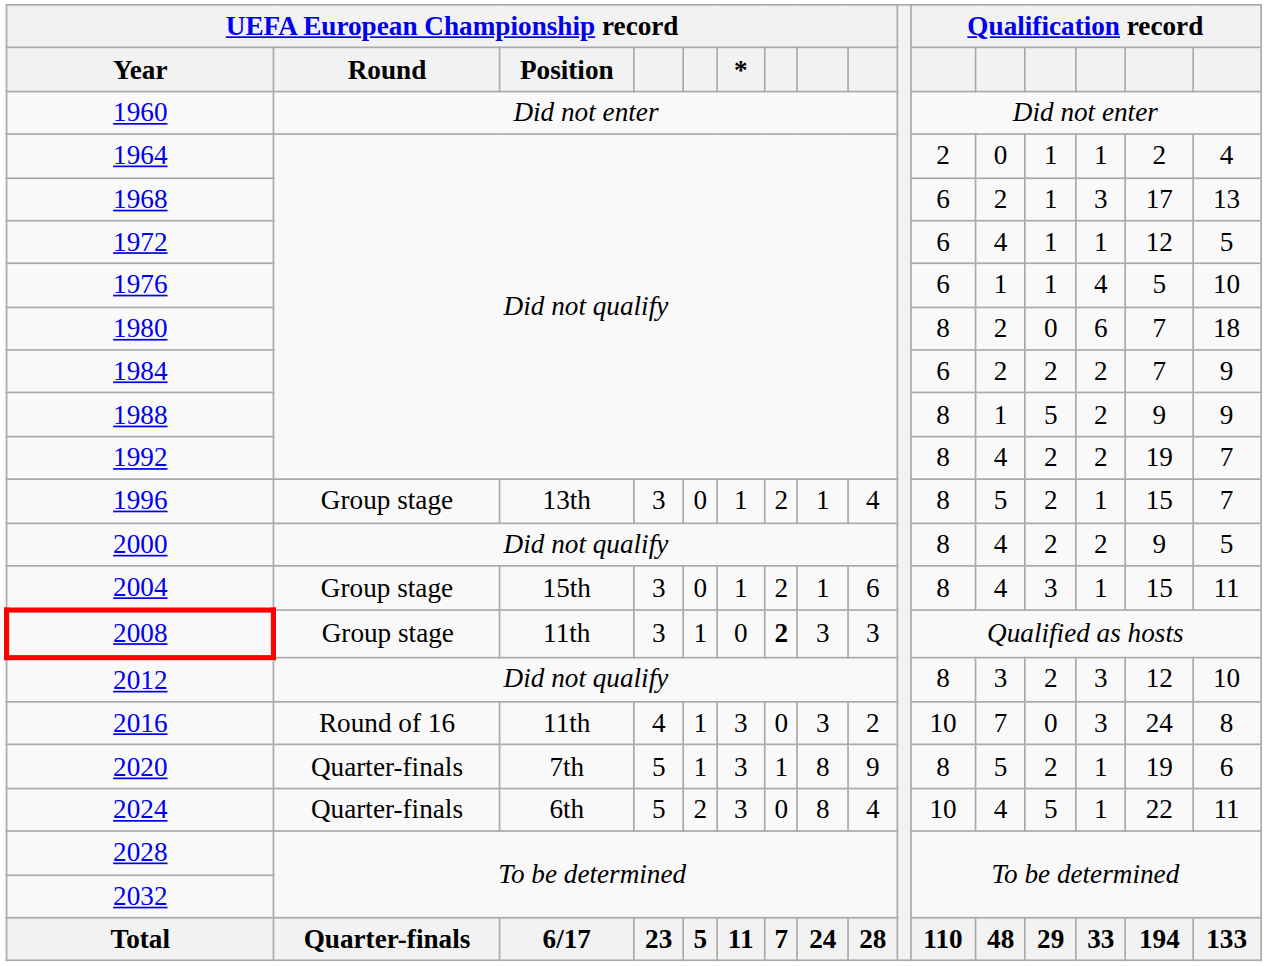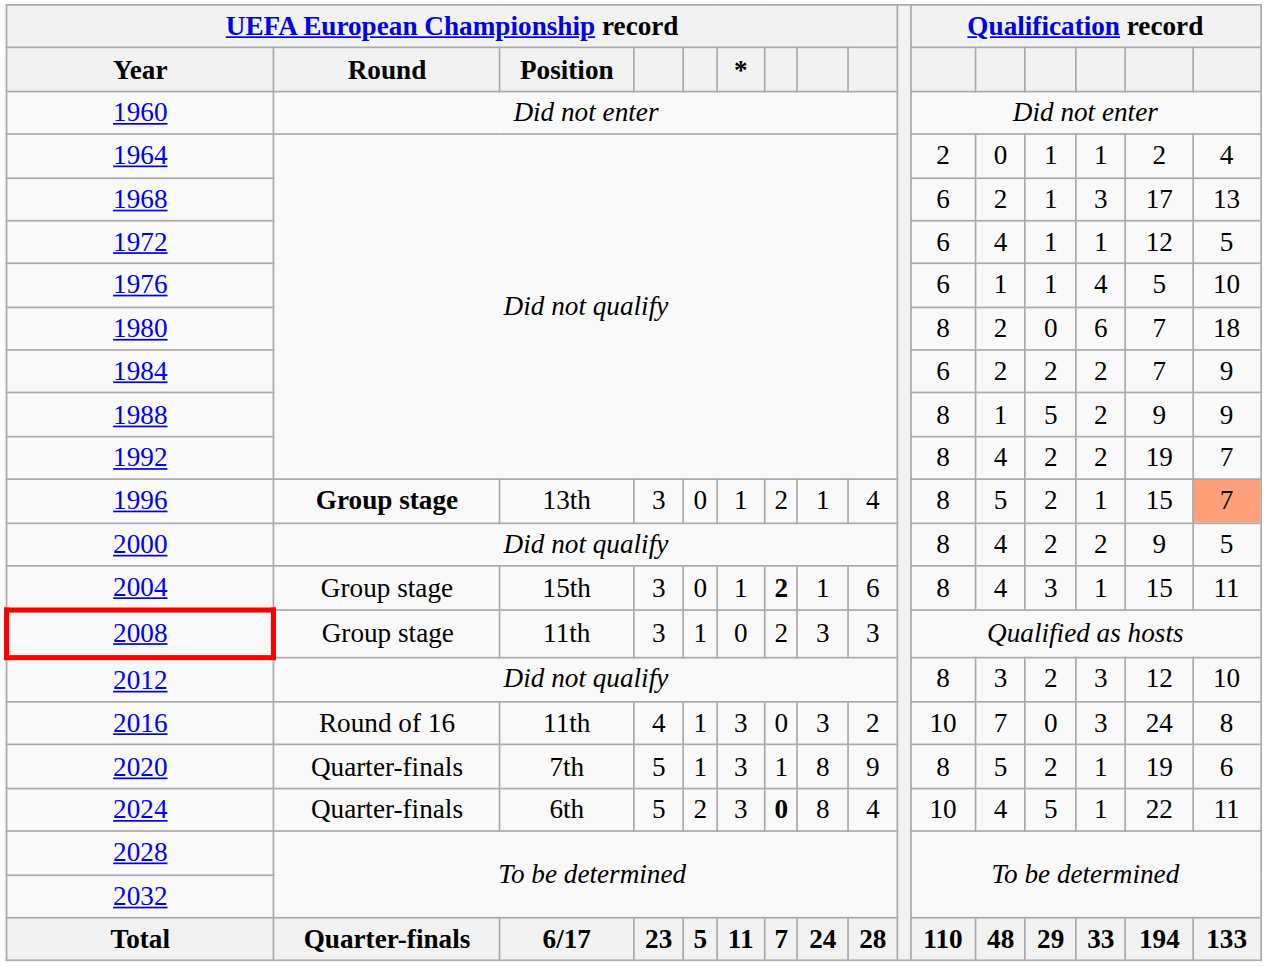(387, 500) normal -> (387, 500) bold
(1227, 500) no background -> (1227, 500) lightsalmon background
(781, 587) normal -> (781, 587) bold
(781, 633) bold -> (781, 633) normal
(781, 809) normal -> (781, 809) bold
